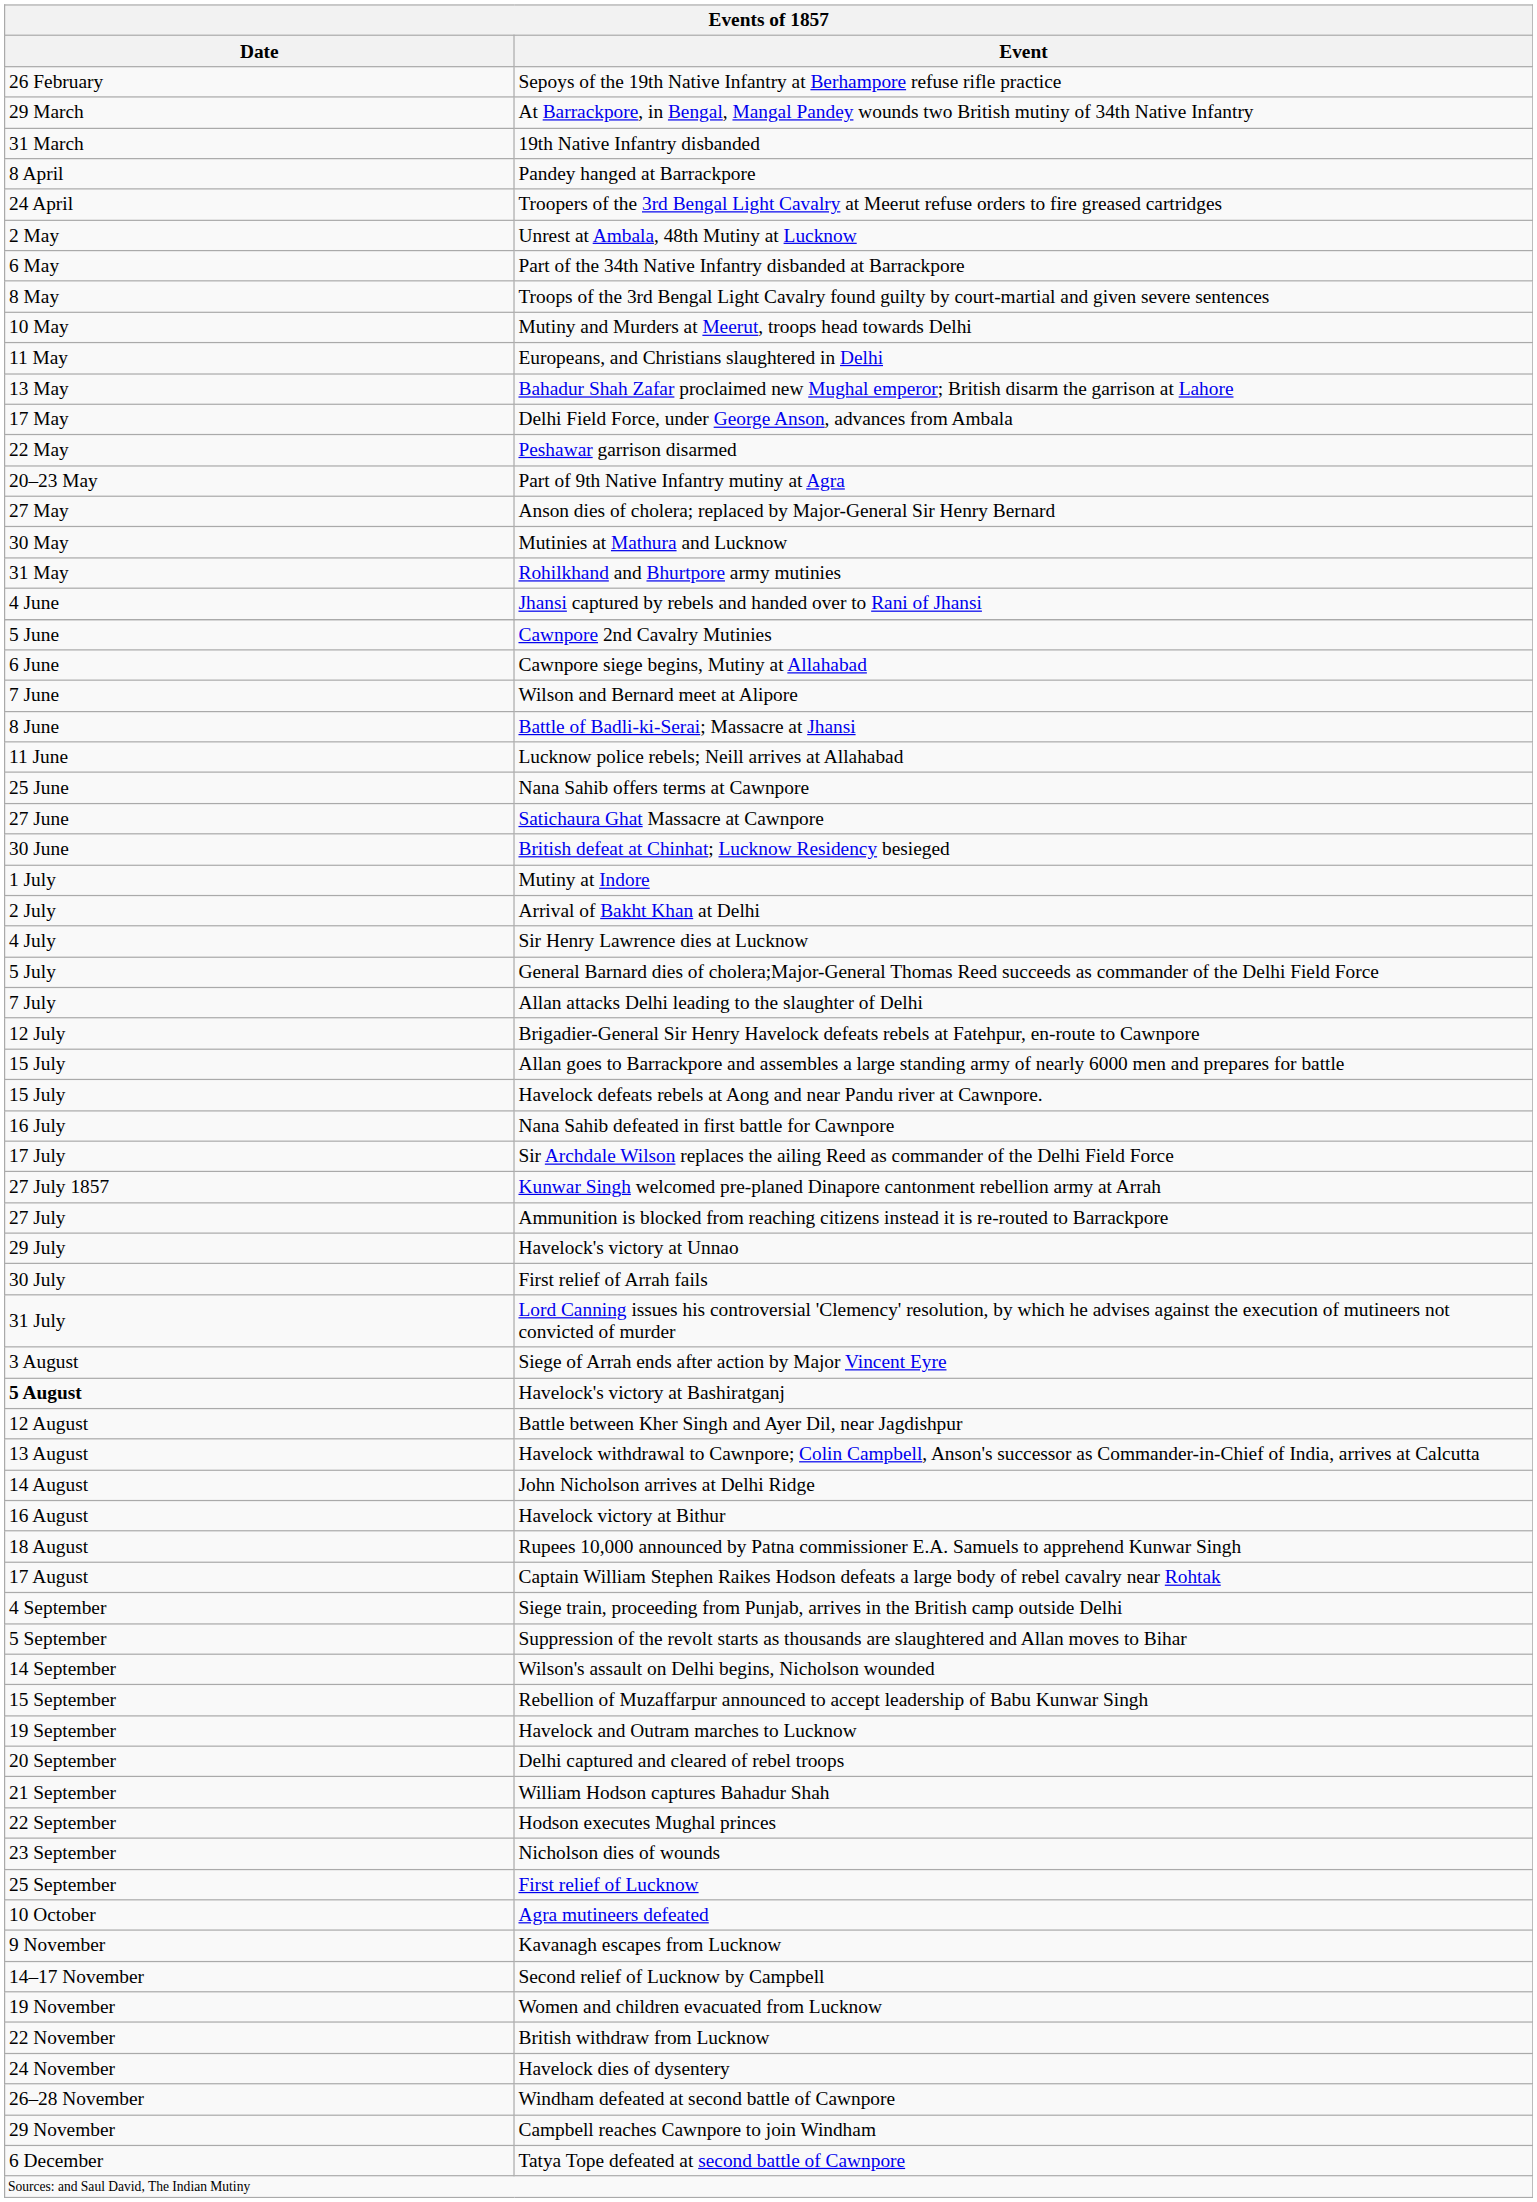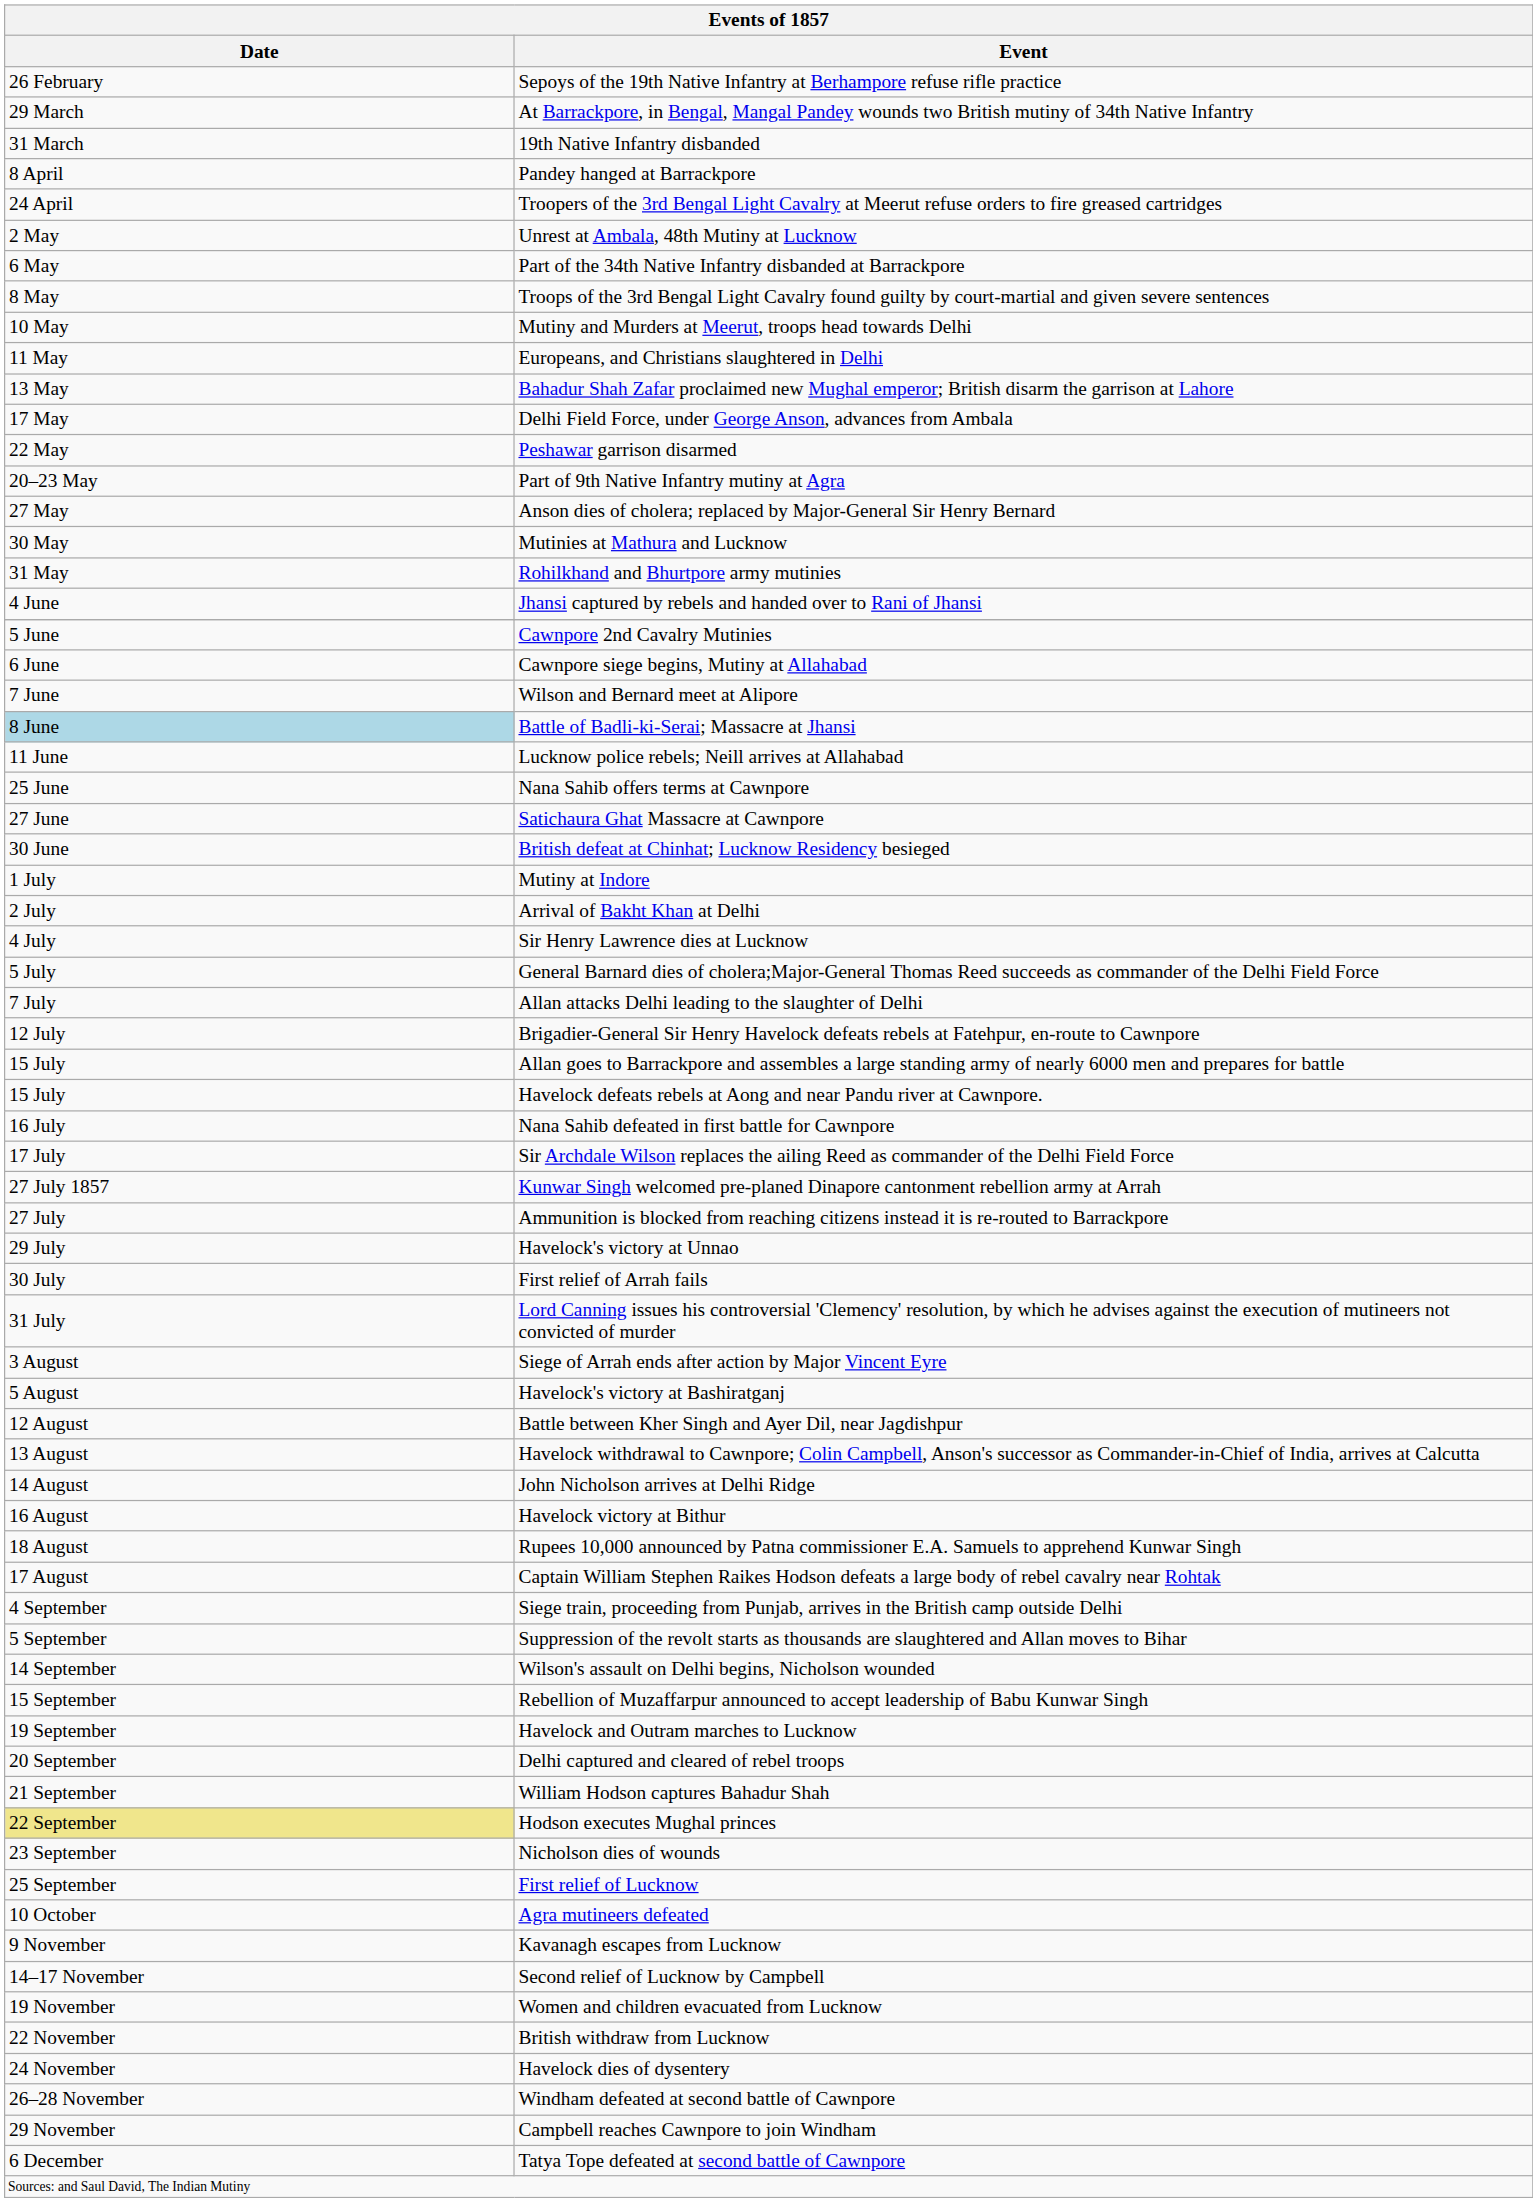(34, 726) no background -> (34, 726) lightblue background
(45, 1392) bold -> (44, 1392) normal
(63, 1822) no background -> (63, 1822) khaki background
